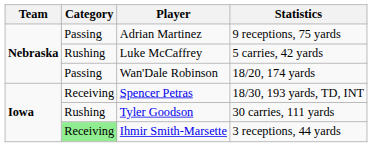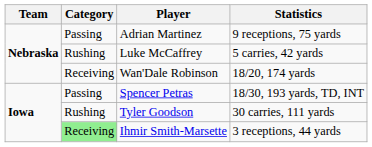(83, 73) Passing -> (89, 73) Receiving
(89, 92) Receiving -> (83, 92) Passing
